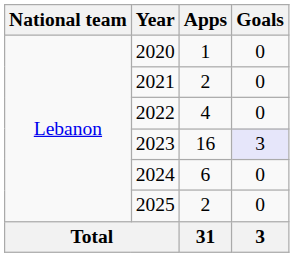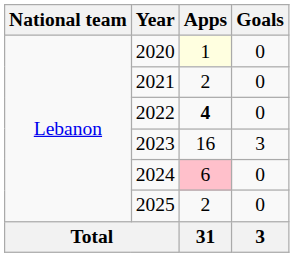(205, 50) no background -> (205, 50) lightyellow background
(205, 112) normal -> (205, 112) bold
(260, 143) lavender background -> (260, 143) no background
(205, 174) no background -> (205, 174) pink background
